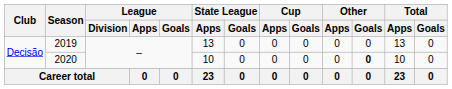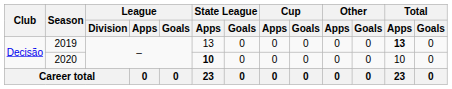(400, 44) normal -> (400, 44) bold
(208, 60) normal -> (208, 60) bold
(368, 60) bold -> (368, 60) normal
